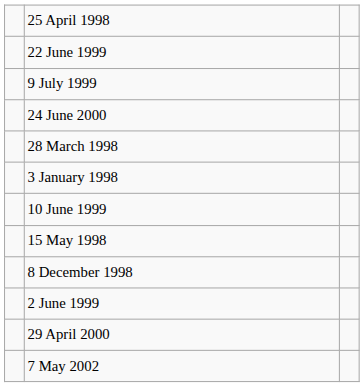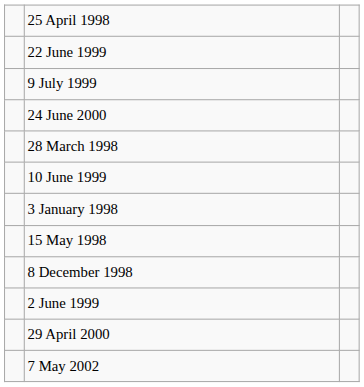rows swapped: (67, 209) <-> (73, 177)
